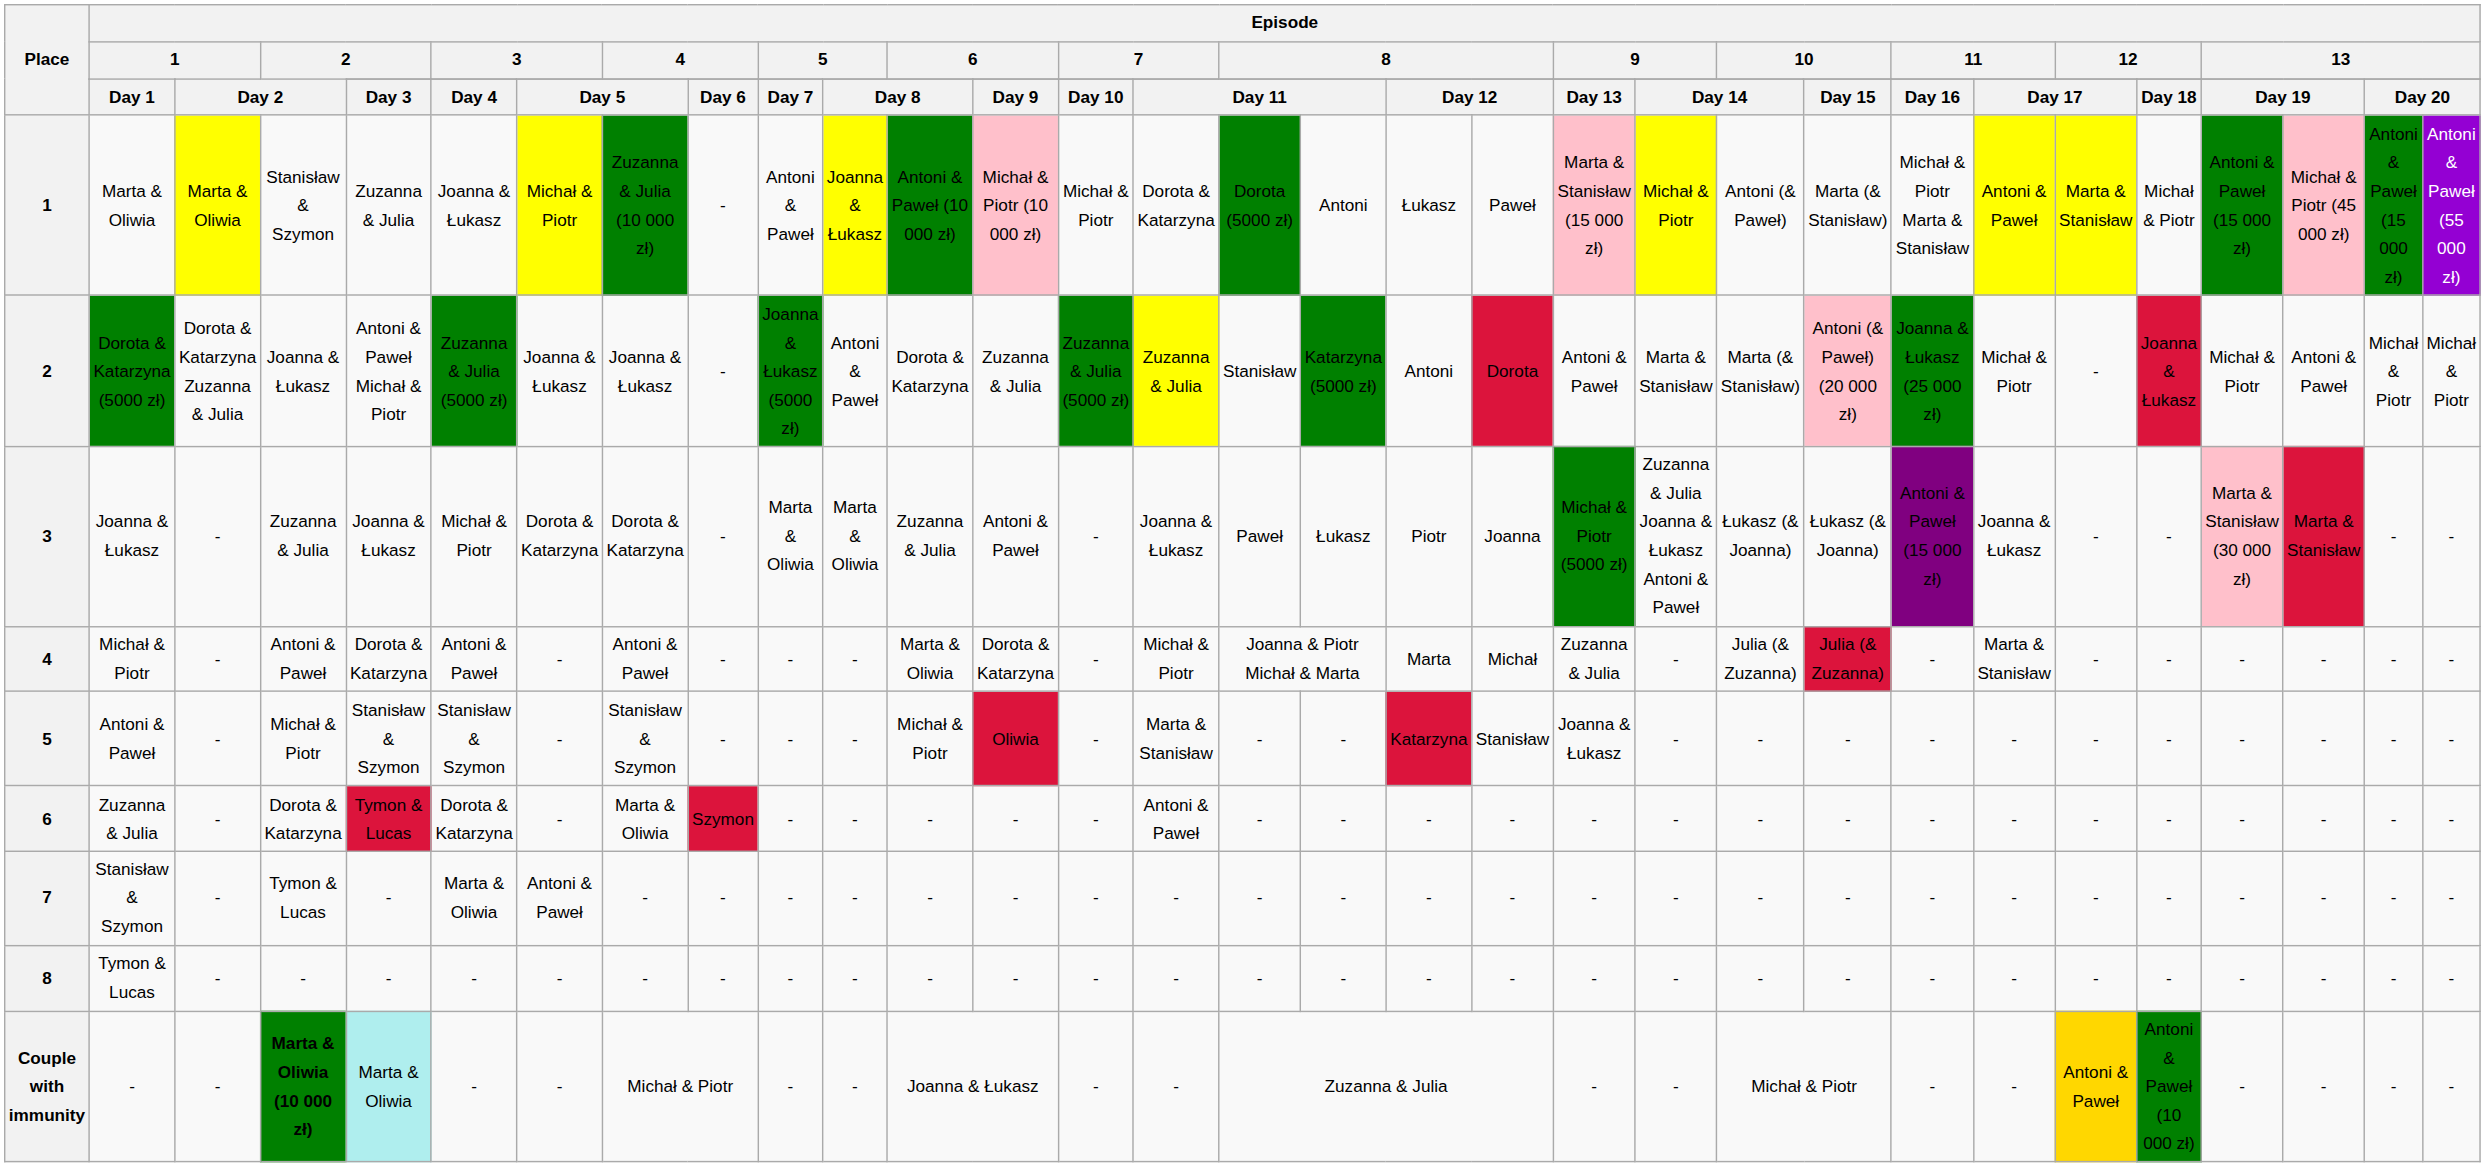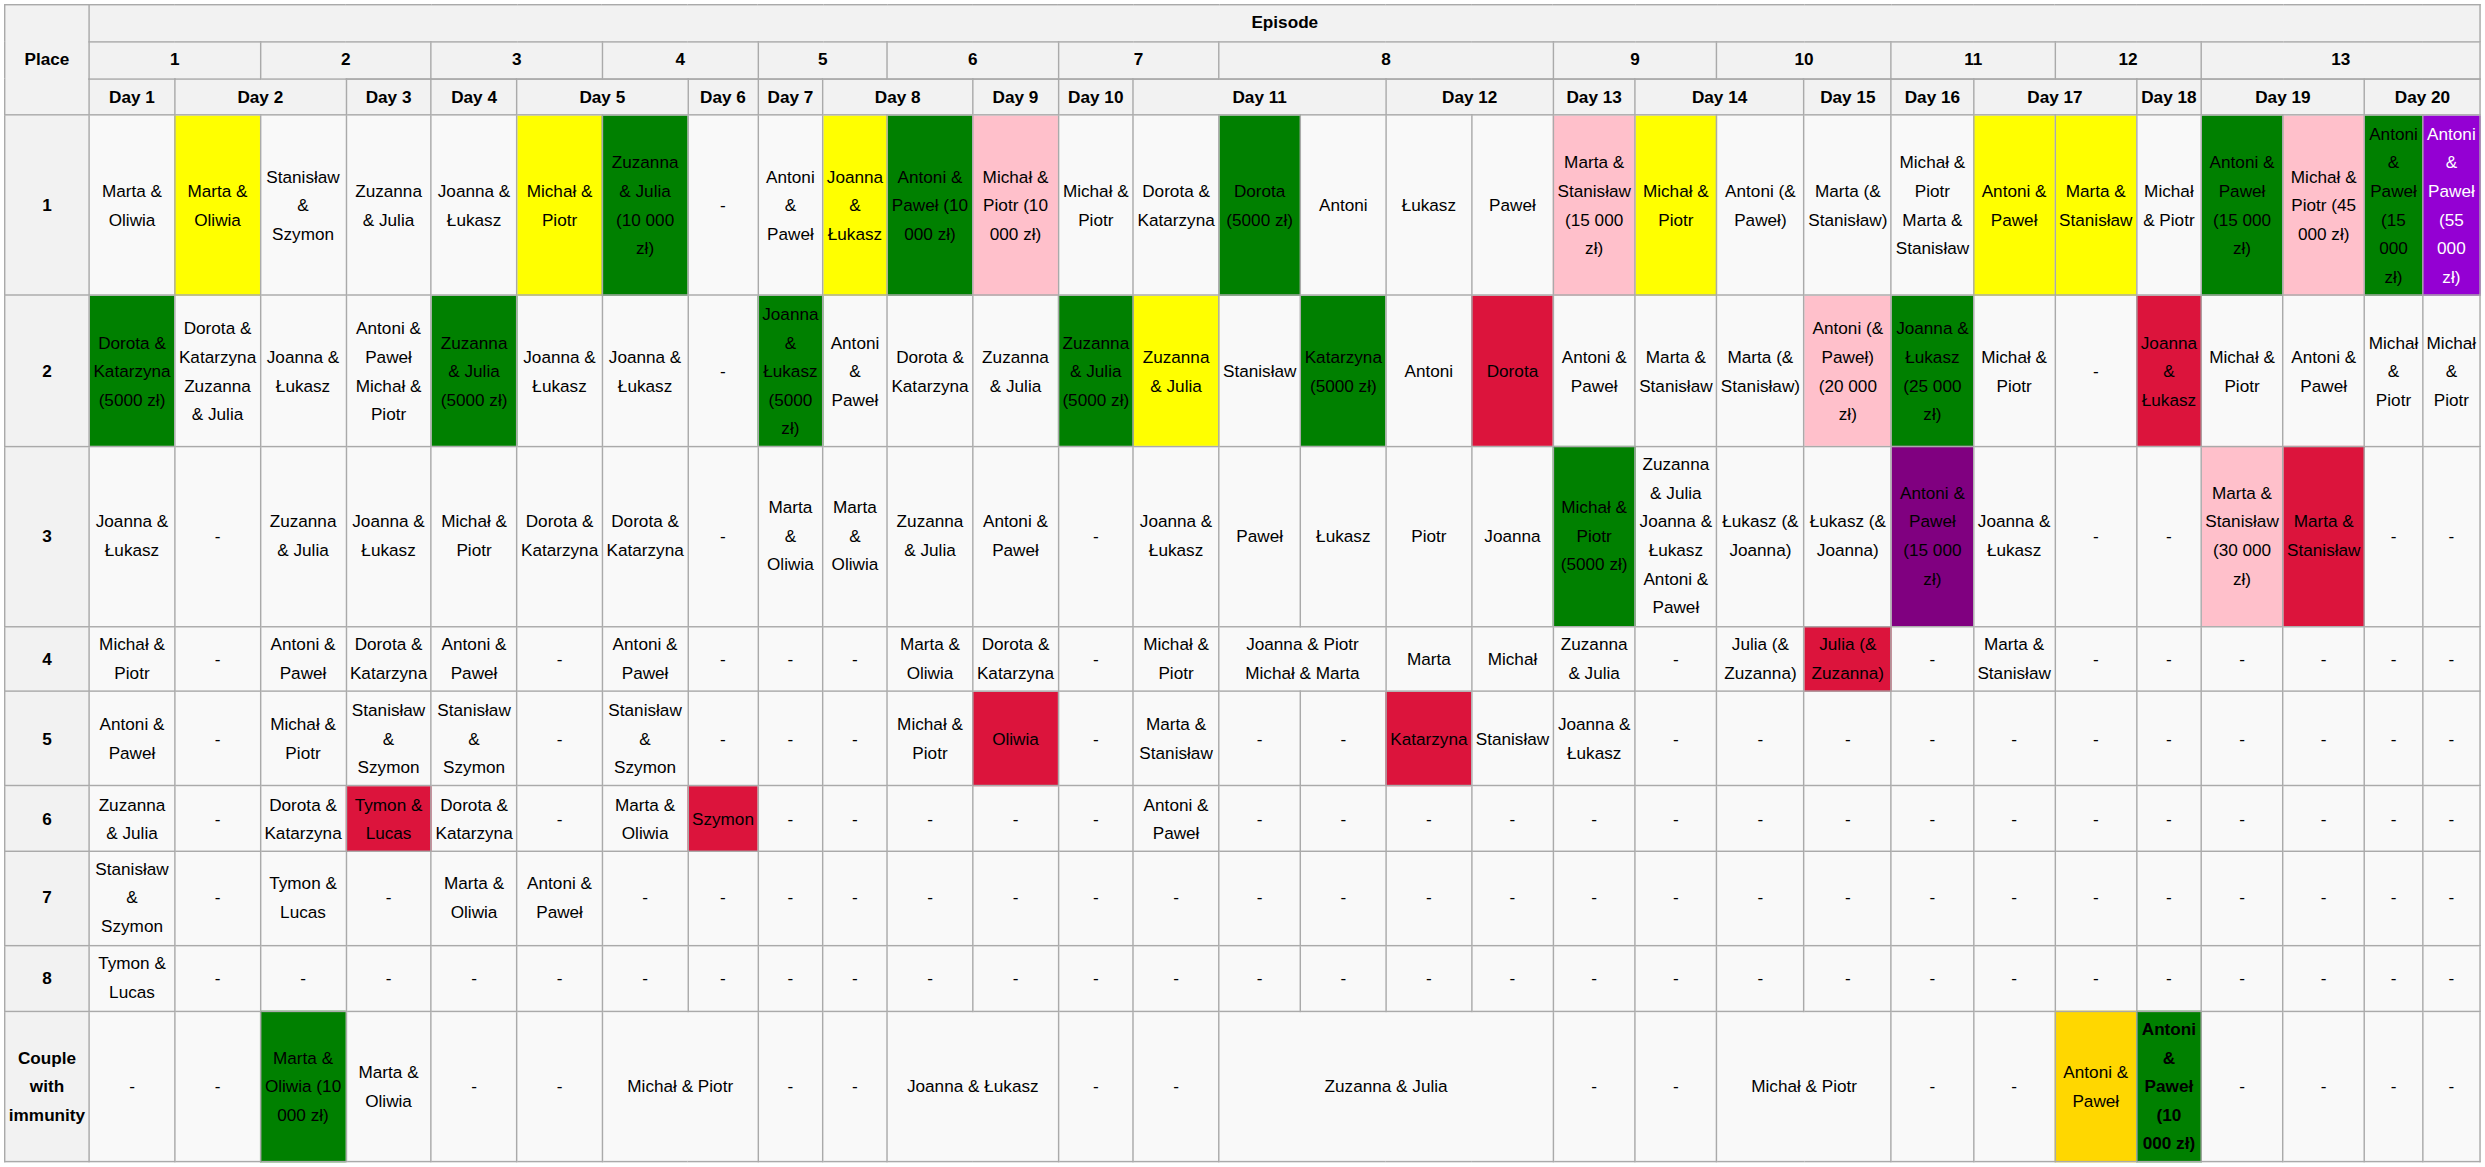(303, 1086) bold -> (303, 1086) normal
(389, 1086) paleturquoise background -> (389, 1086) no background
(2169, 1086) normal -> (2169, 1086) bold
